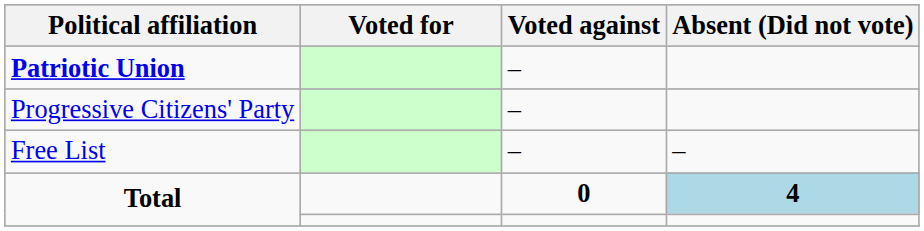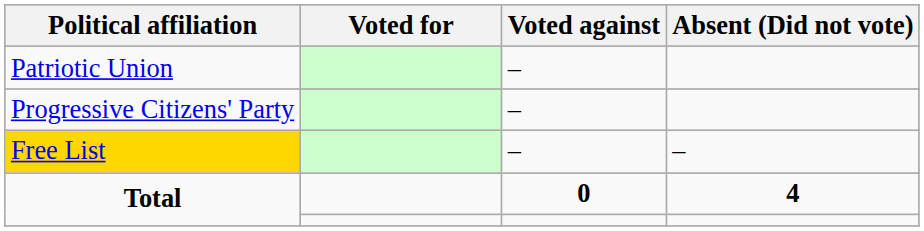(98, 67) bold -> (92, 67) normal
(58, 151) no background -> (58, 151) gold background
(793, 192) lightblue background -> (793, 192) no background
